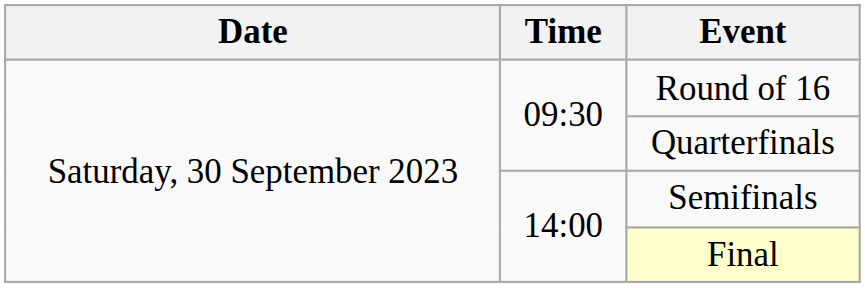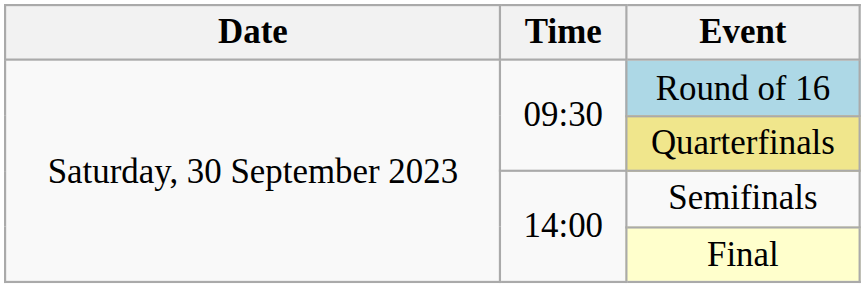(743, 87) no background -> (743, 87) lightblue background
(743, 142) no background -> (743, 142) khaki background
